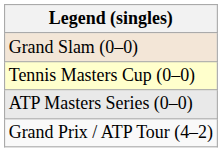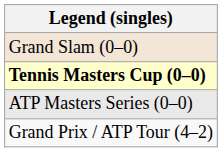(102, 75) normal -> (107, 75) bold
